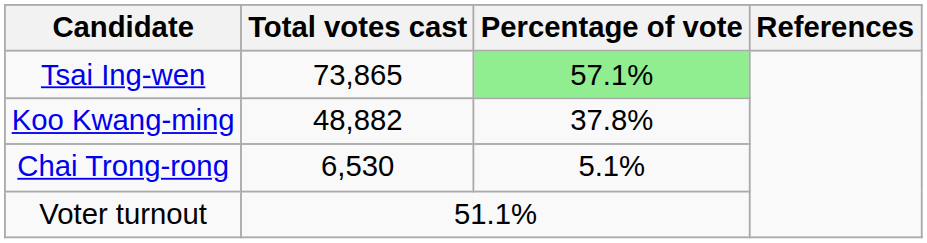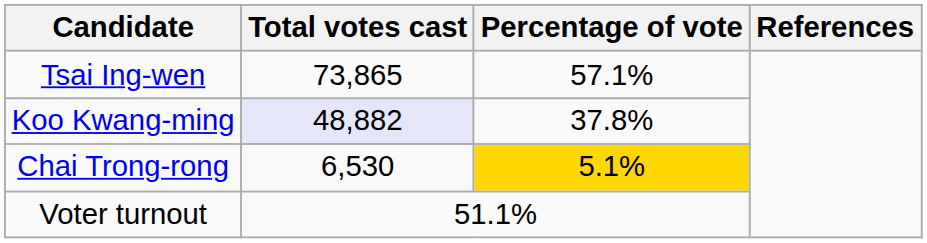(612, 74) lightgreen background -> (612, 74) no background
(358, 120) no background -> (358, 120) lavender background
(612, 167) no background -> (612, 167) gold background
